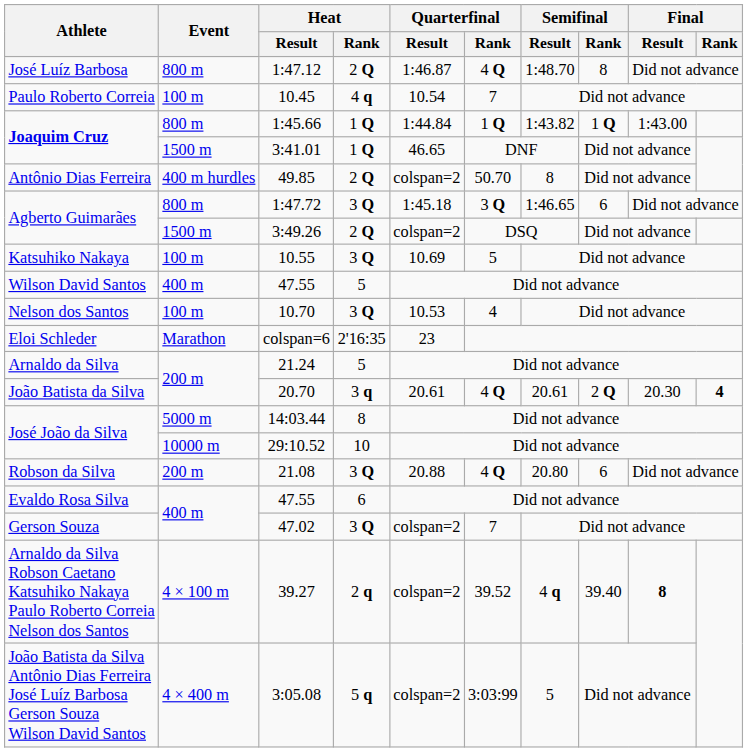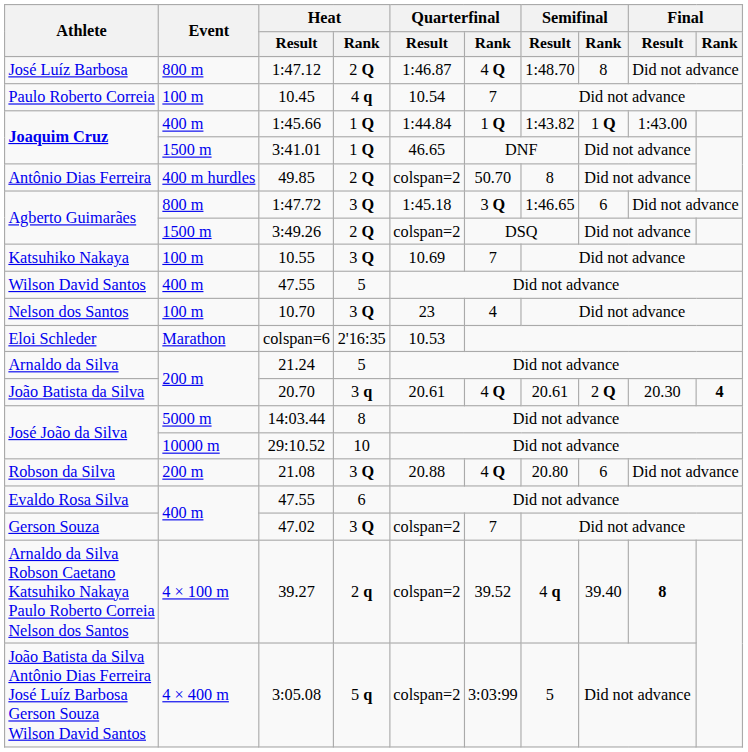(183, 124) 800 m -> (183, 124) 400 m
(493, 258) 5 -> (493, 258) 7
(427, 312) 10.53 -> (427, 312) 23
(427, 338) 23 -> (427, 338) 10.53
